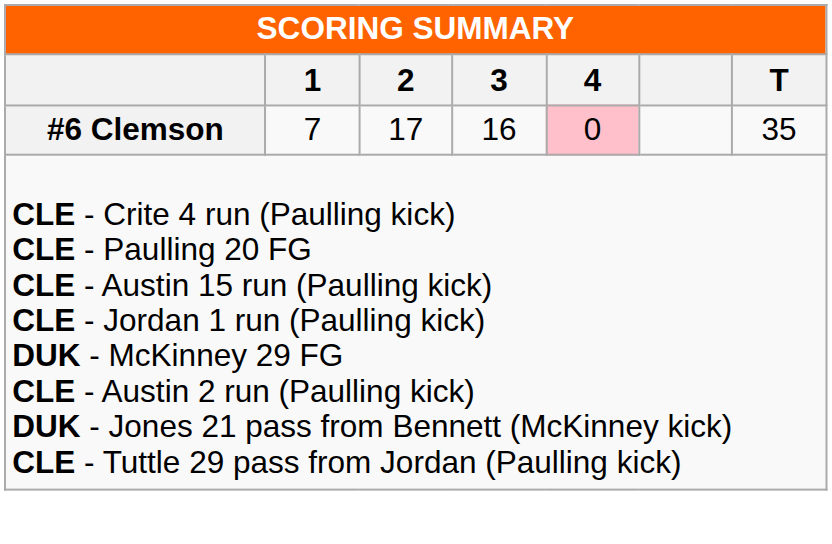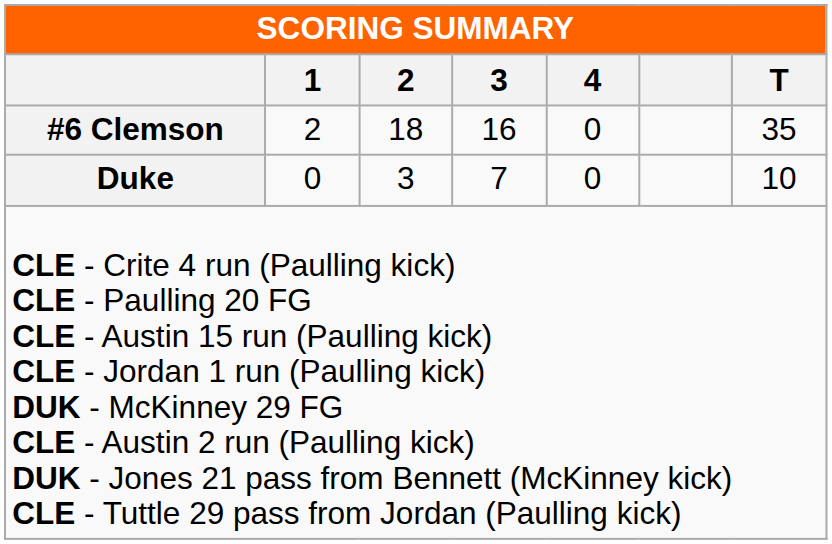(312, 129) 7 -> (312, 129) 2
(406, 129) 17 -> (406, 129) 18
(592, 129) pink background -> (592, 129) no background
+ row: (135, 179)
